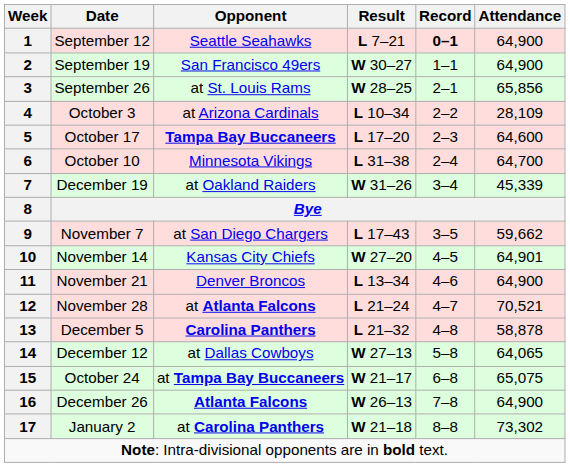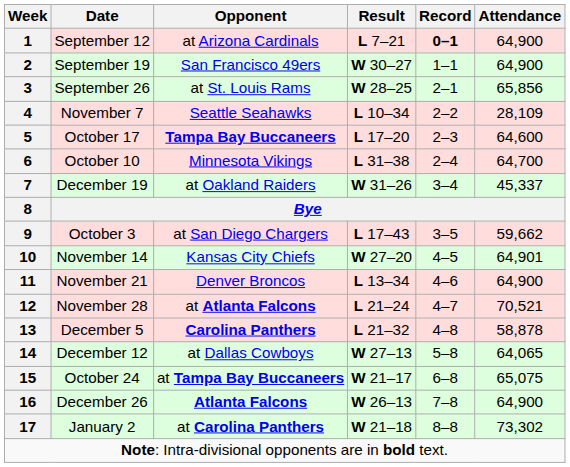(251, 40) Seattle Seahawks -> (251, 40) at Arizona Cardinals
(102, 112) October 3 -> (102, 112) November 7
(251, 112) at Arizona Cardinals -> (251, 112) Seattle Seahawks
(520, 185) 45,339 -> (520, 185) 45,337
(102, 233) November 7 -> (102, 233) October 3
